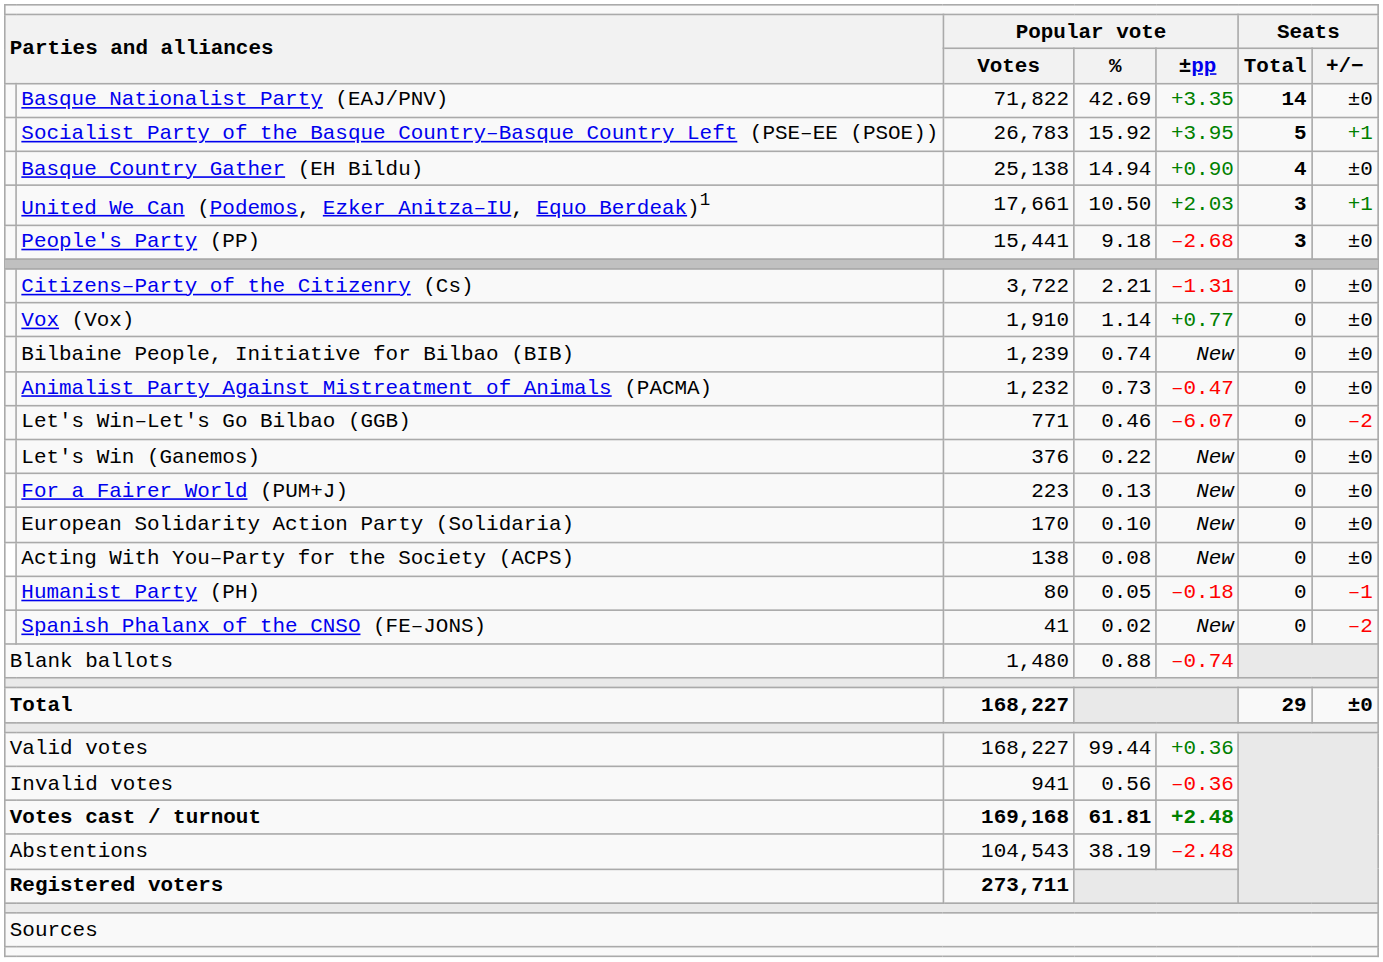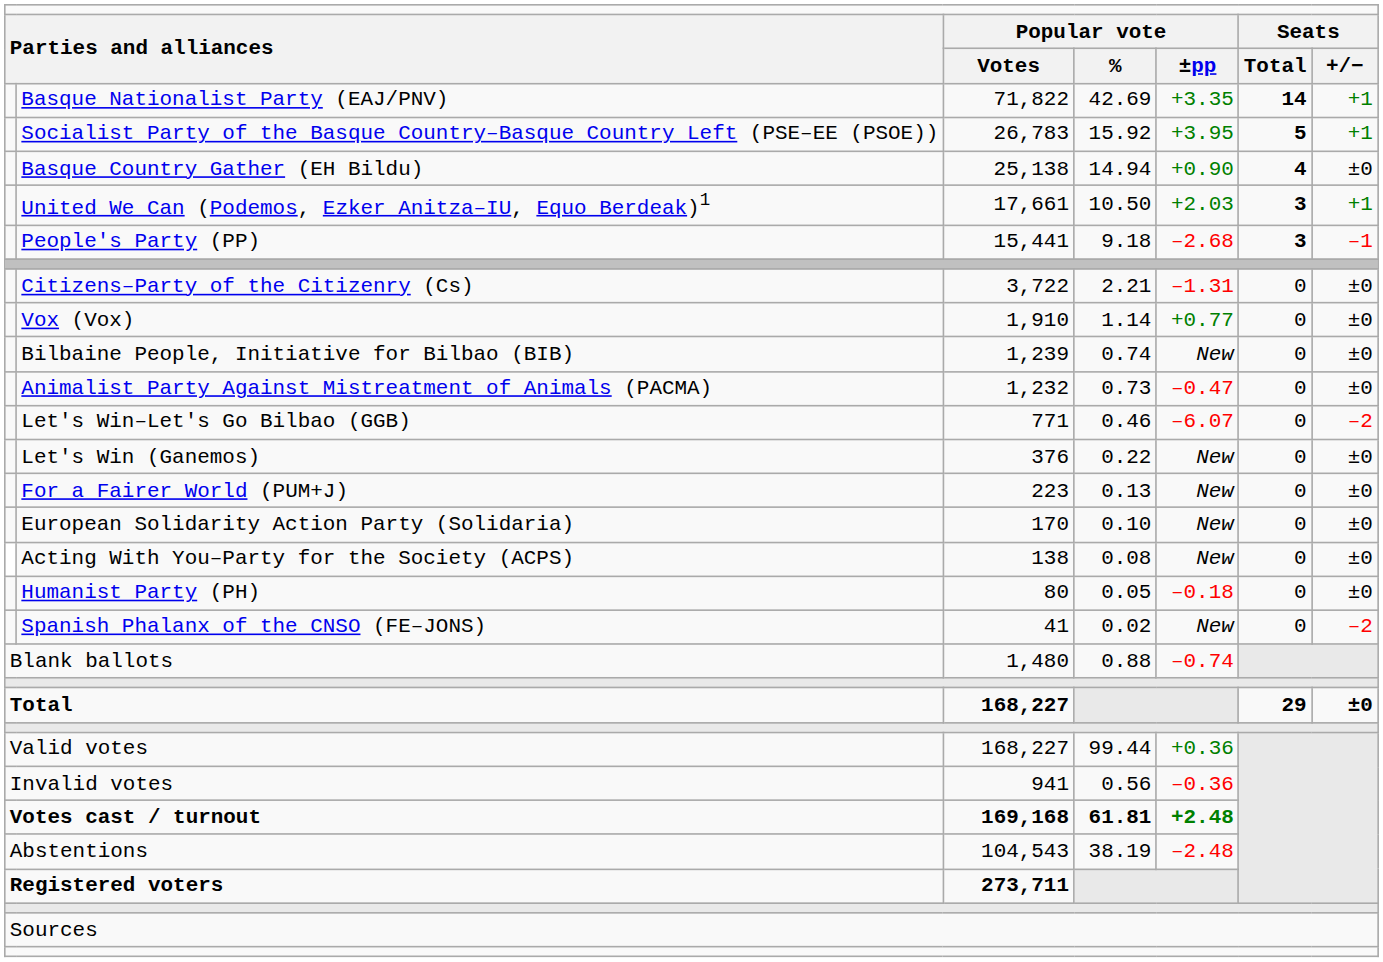(1360, 100) ±0 -> (1360, 100) +1
(1360, 242) ±0 -> (1360, 242) –1
(1360, 593) –1 -> (1360, 593) ±0
